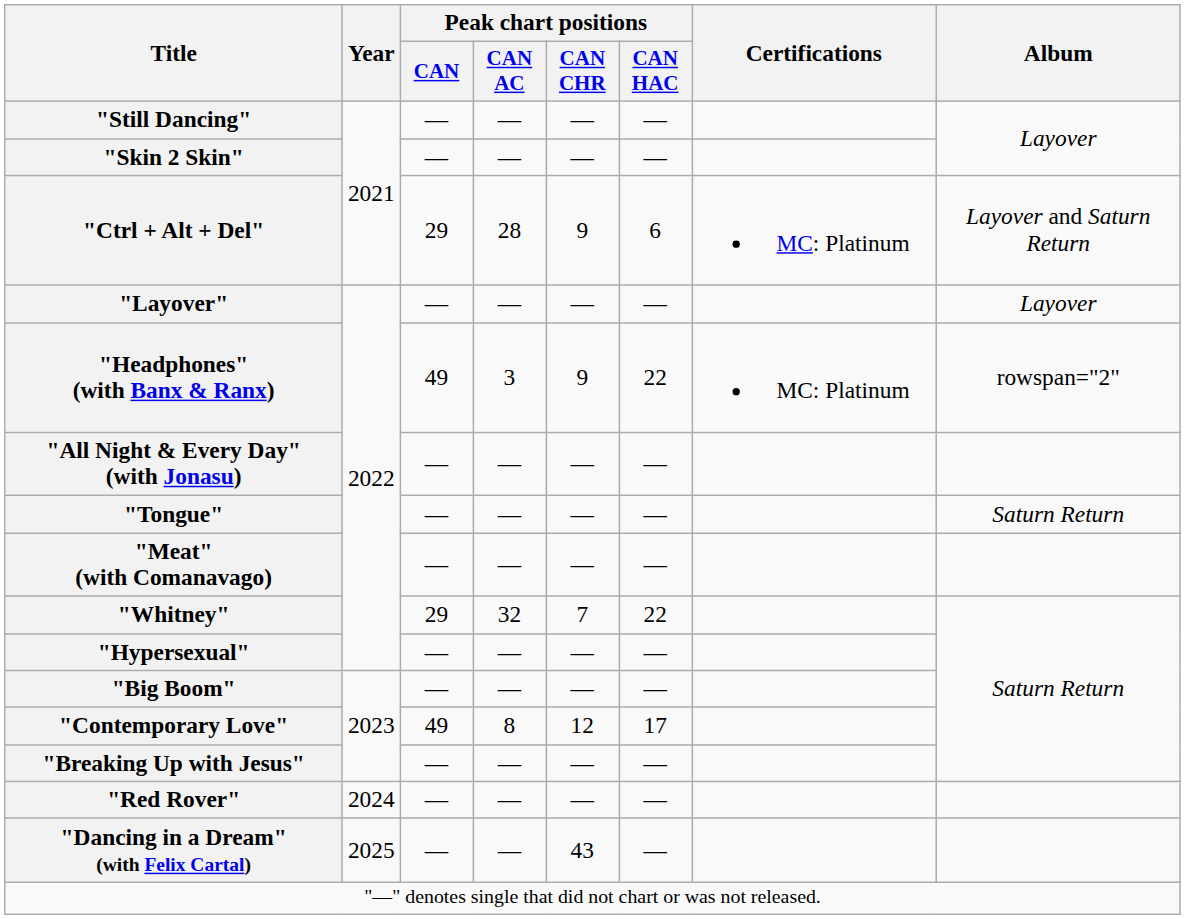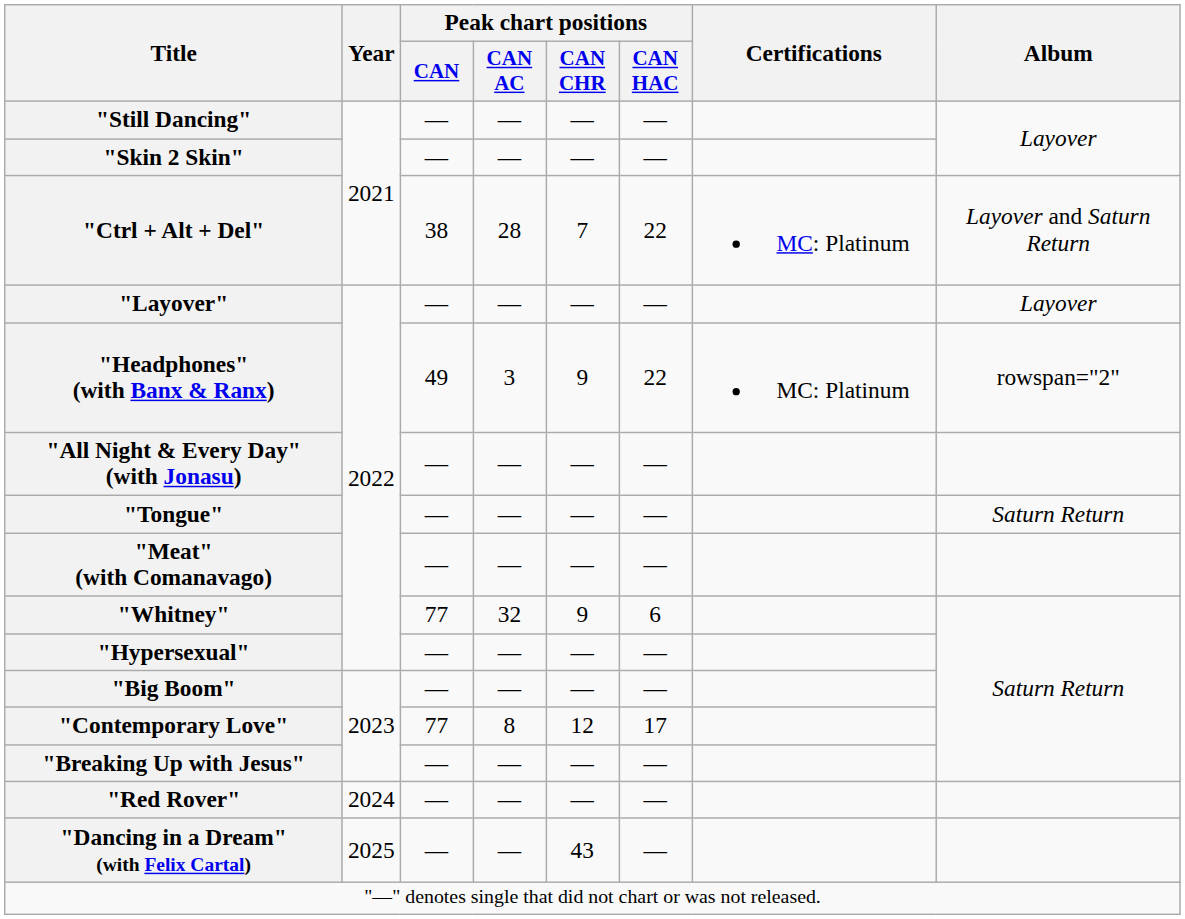(436, 230) 29 -> (436, 230) 38
(582, 230) 9 -> (582, 230) 7
(655, 230) 6 -> (655, 230) 22
(436, 614) 29 -> (436, 614) 77
(582, 614) 7 -> (582, 614) 9
(655, 614) 22 -> (655, 614) 6
(436, 725) 49 -> (436, 725) 77
